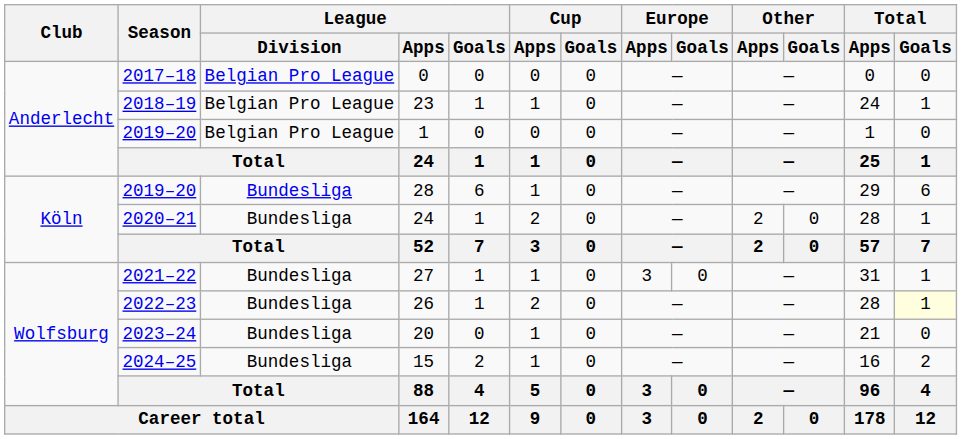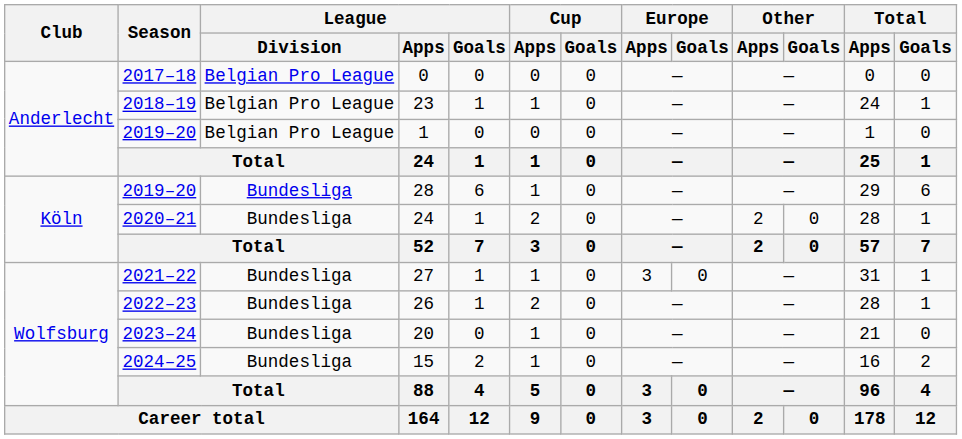(925, 305) lightyellow background -> (925, 305) no background
